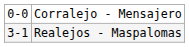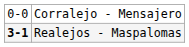(18, 33) normal -> (18, 33) bold
